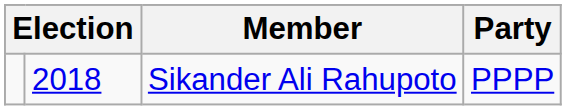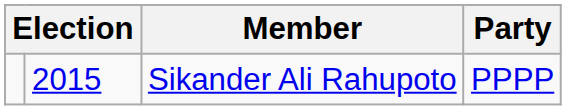(67, 78) 2018 -> (67, 78) 2015
